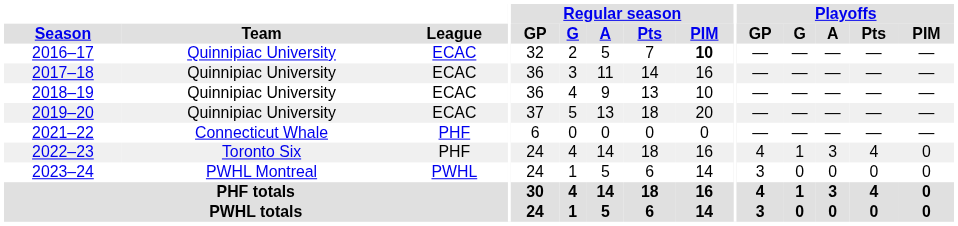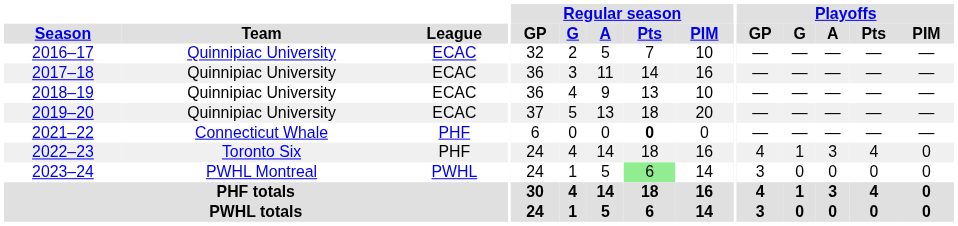(704, 53) bold -> (704, 53) normal
(650, 132) normal -> (650, 132) bold
(650, 172) no background -> (650, 172) lightgreen background
